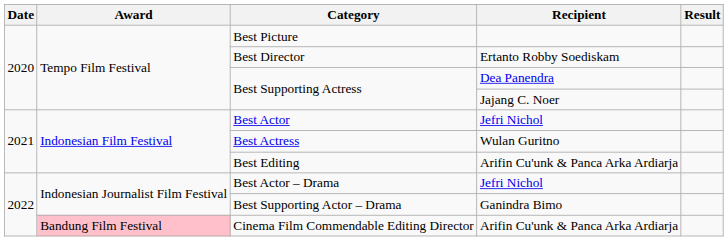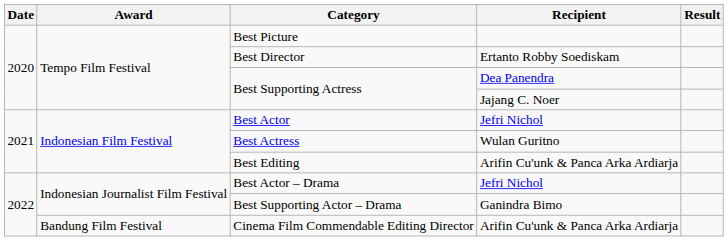(101, 225) pink background -> (101, 225) no background
